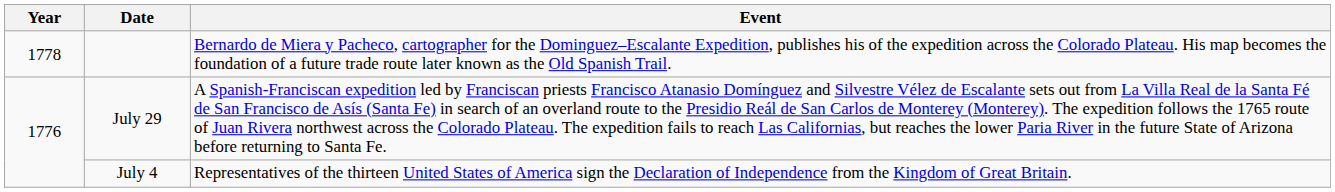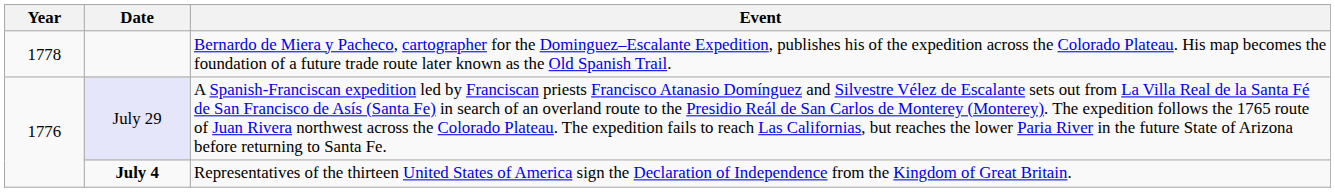(137, 118) no background -> (137, 118) lavender background
(137, 173) normal -> (137, 173) bold
